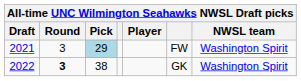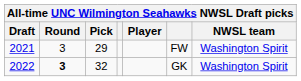(101, 48) lightblue background -> (101, 48) no background
(101, 66) 38 -> (101, 66) 32
